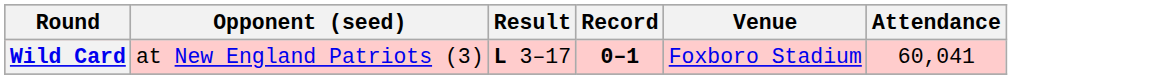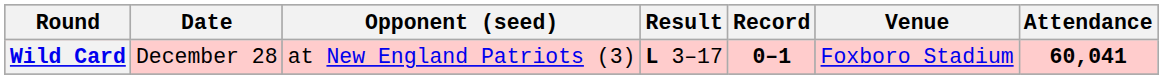+ column: (207, 22)
(936, 57) normal -> (1088, 57) bold
